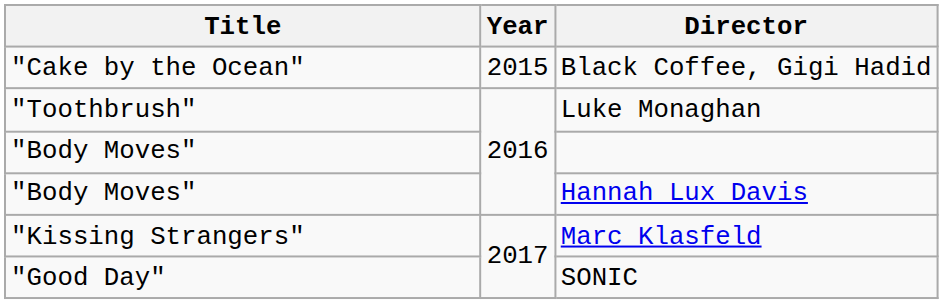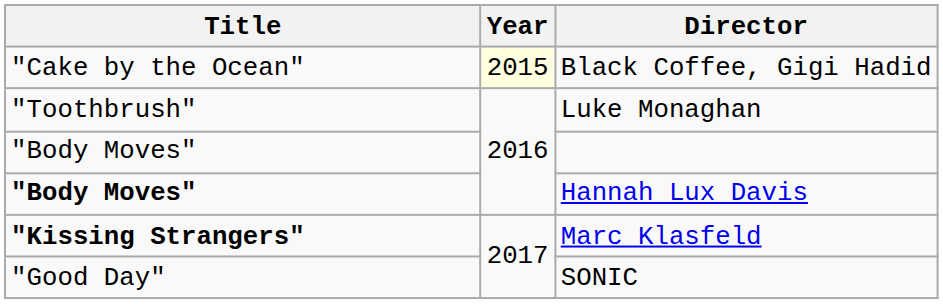(518, 68) no background -> (518, 68) lightyellow background
(104, 194) normal -> (104, 194) bold
(158, 236) normal -> (158, 236) bold
